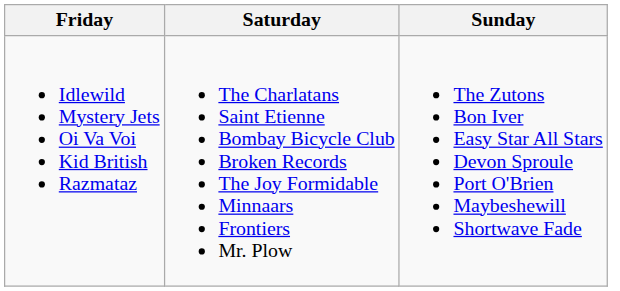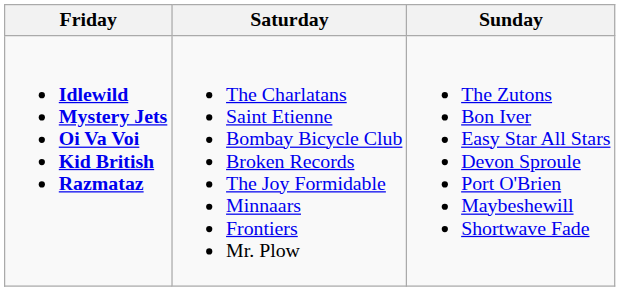(84, 139) normal -> (88, 139) bold
